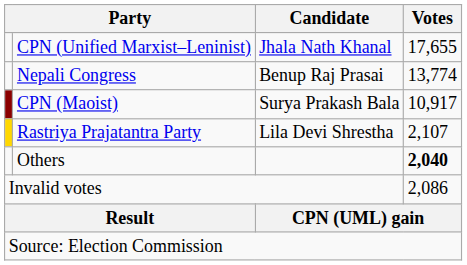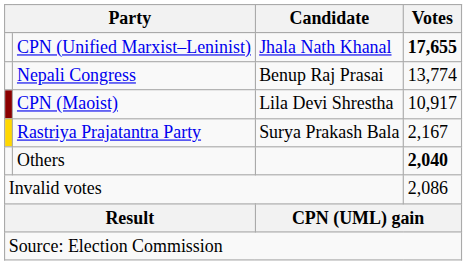(432, 47) normal -> (432, 47) bold
(329, 103) Surya Prakash Bala -> (326, 103) Lila Devi Shrestha
(326, 132) Lila Devi Shrestha -> (329, 132) Surya Prakash Bala
(428, 132) 2,107 -> (428, 132) 2,167
